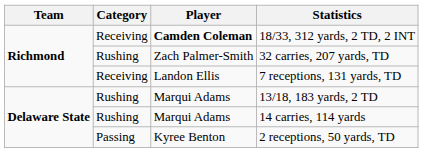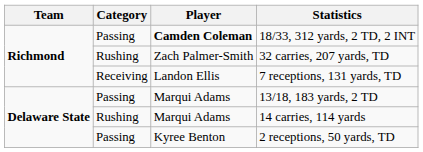(122, 35) Receiving -> (115, 35) Passing
(117, 96) Rushing -> (115, 96) Passing
